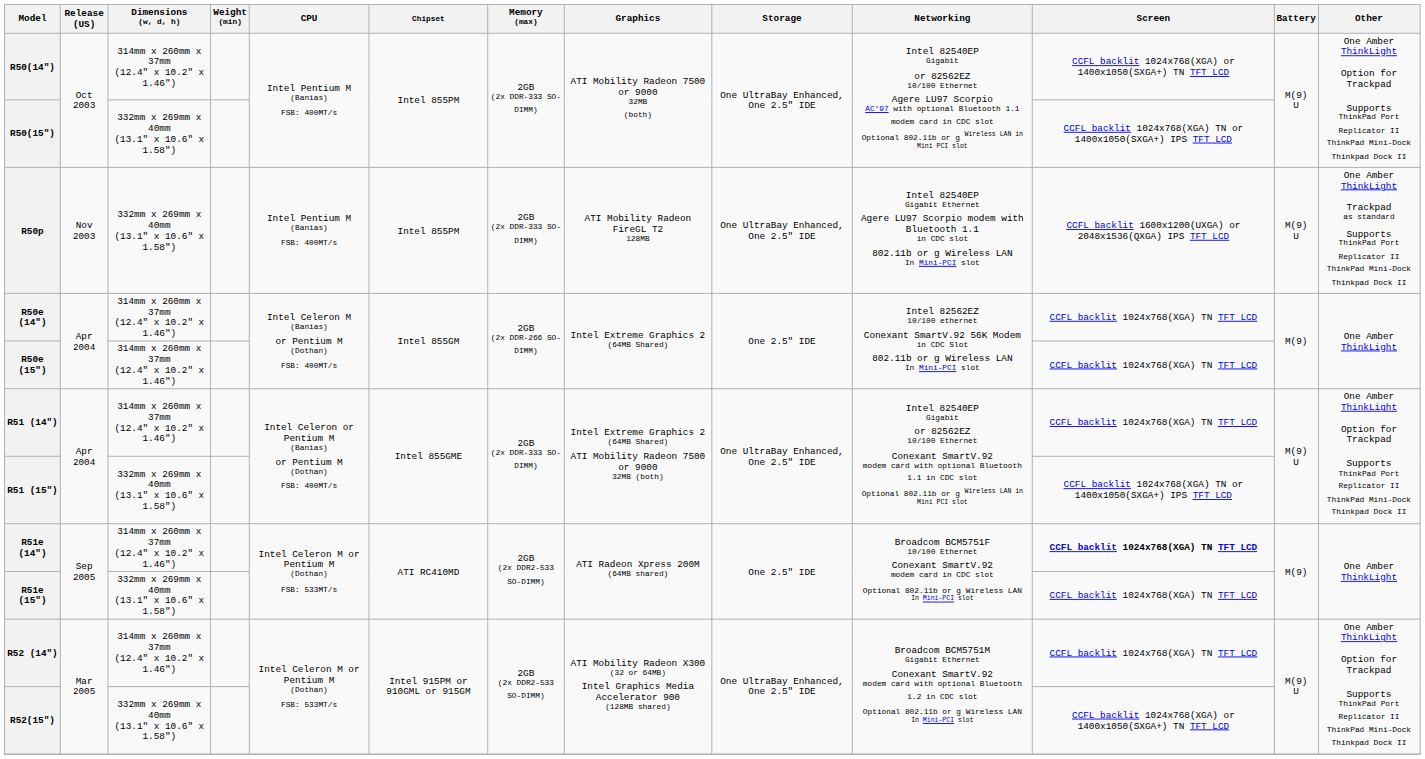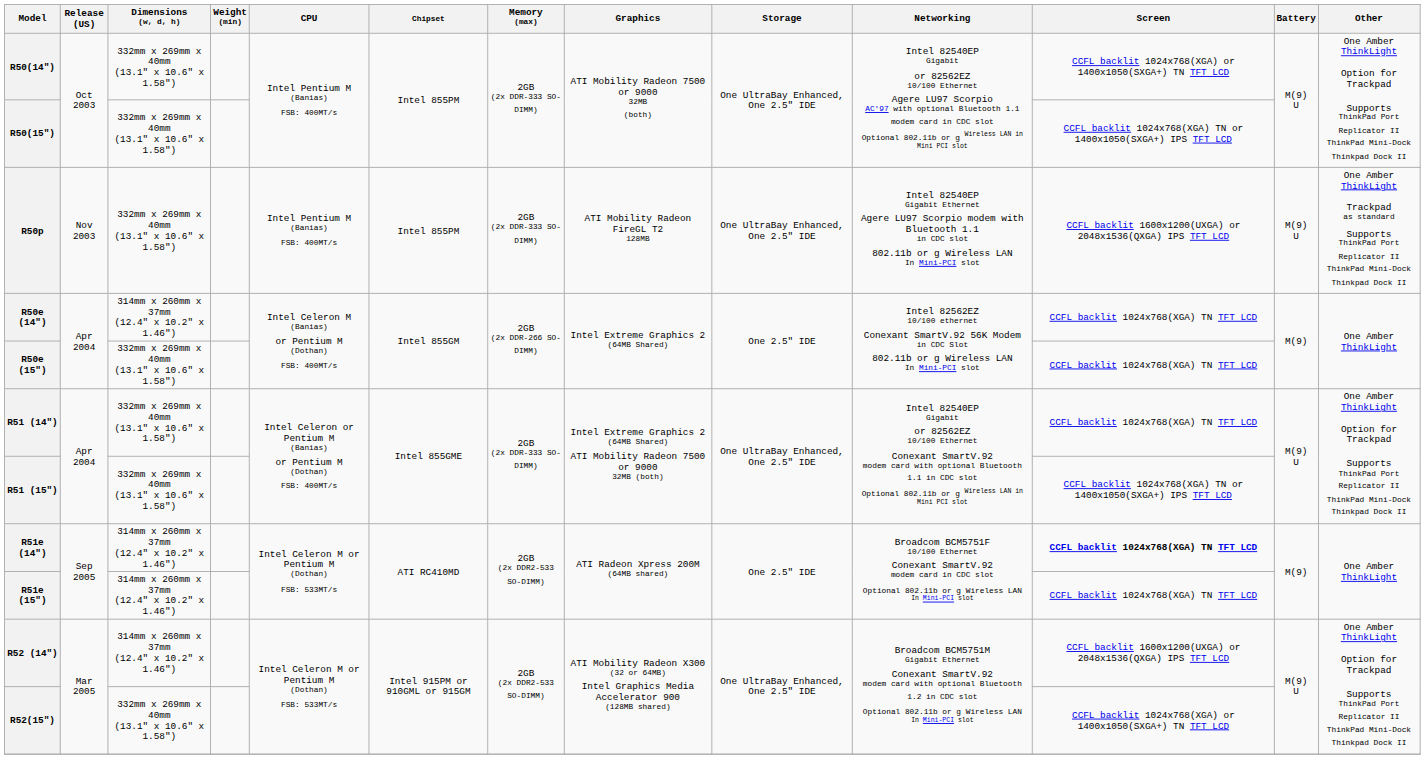(159, 67) 314mm x 260mm x 37mm (12.4" x 10.2" x 1.46") -> (159, 67) 332mm x 269mm x 40mm (13.1" x 10.6" x 1.58")
(159, 366) 314mm x 260mm x 37mm (12.4" x 10.2" x 1.46") -> (159, 366) 332mm x 269mm x 40mm (13.1" x 10.6" x 1.58")
(159, 423) 314mm x 260mm x 37mm (12.4" x 10.2" x 1.46") -> (159, 423) 332mm x 269mm x 40mm (13.1" x 10.6" x 1.58")
(159, 596) 332mm x 269mm x 40mm (13.1" x 10.6" x 1.58") -> (159, 596) 314mm x 260mm x 37mm (12.4" x 10.2" x 1.46")
(1153, 653) CCFL backlit 1024x768(XGA) TN TFT LCD -> (1153, 653) CCFL backlit 1600x1200(UXGA) or 2048x1536(QXGA) IPS TFT LCD
